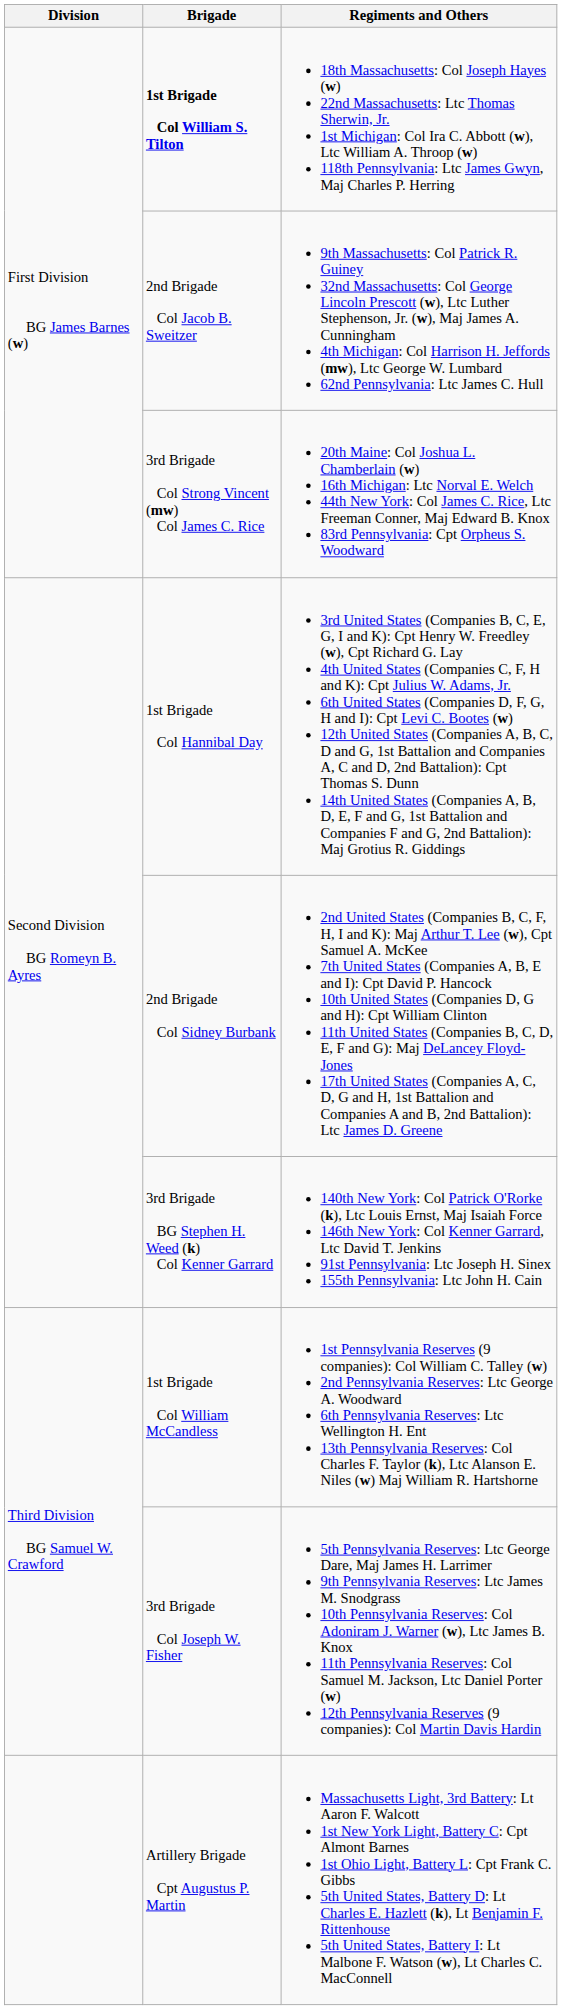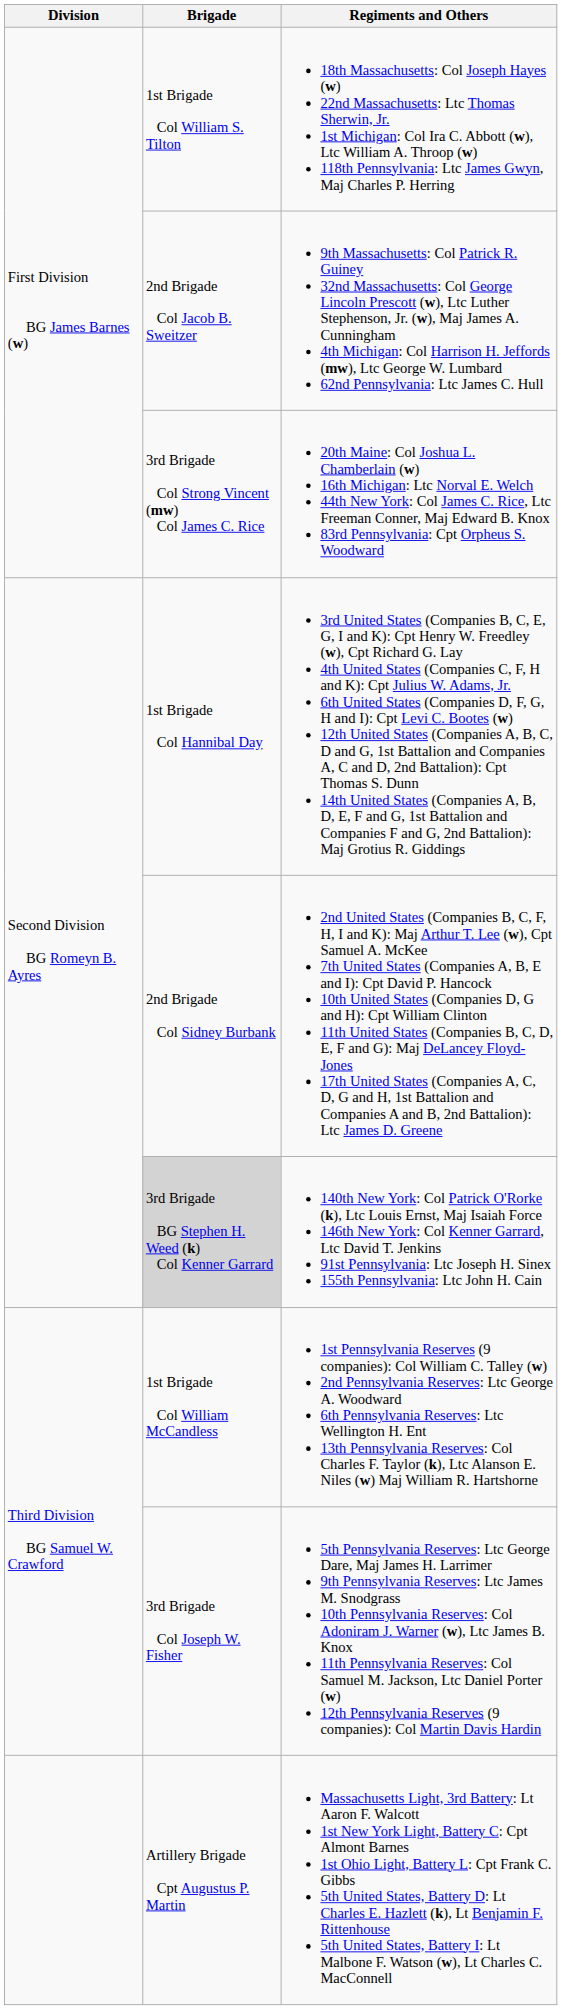(197, 119) bold -> (195, 119) normal
(210, 1232) no background -> (210, 1232) lightgrey background
